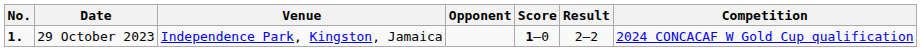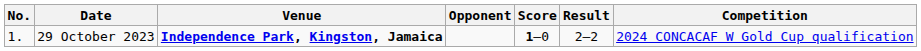(15, 36) bold -> (15, 36) normal
(302, 36) normal -> (302, 36) bold
